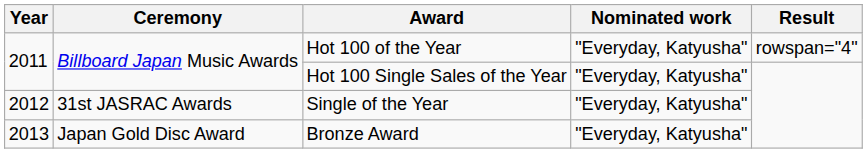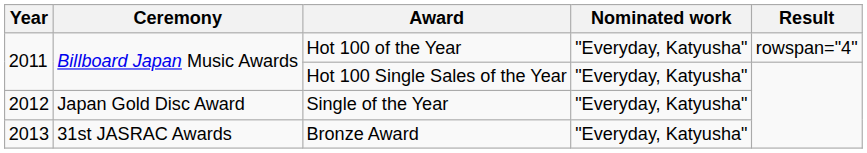(145, 104) 31st JASRAC Awards -> (151, 104) Japan Gold Disc Award
(151, 133) Japan Gold Disc Award -> (145, 133) 31st JASRAC Awards
